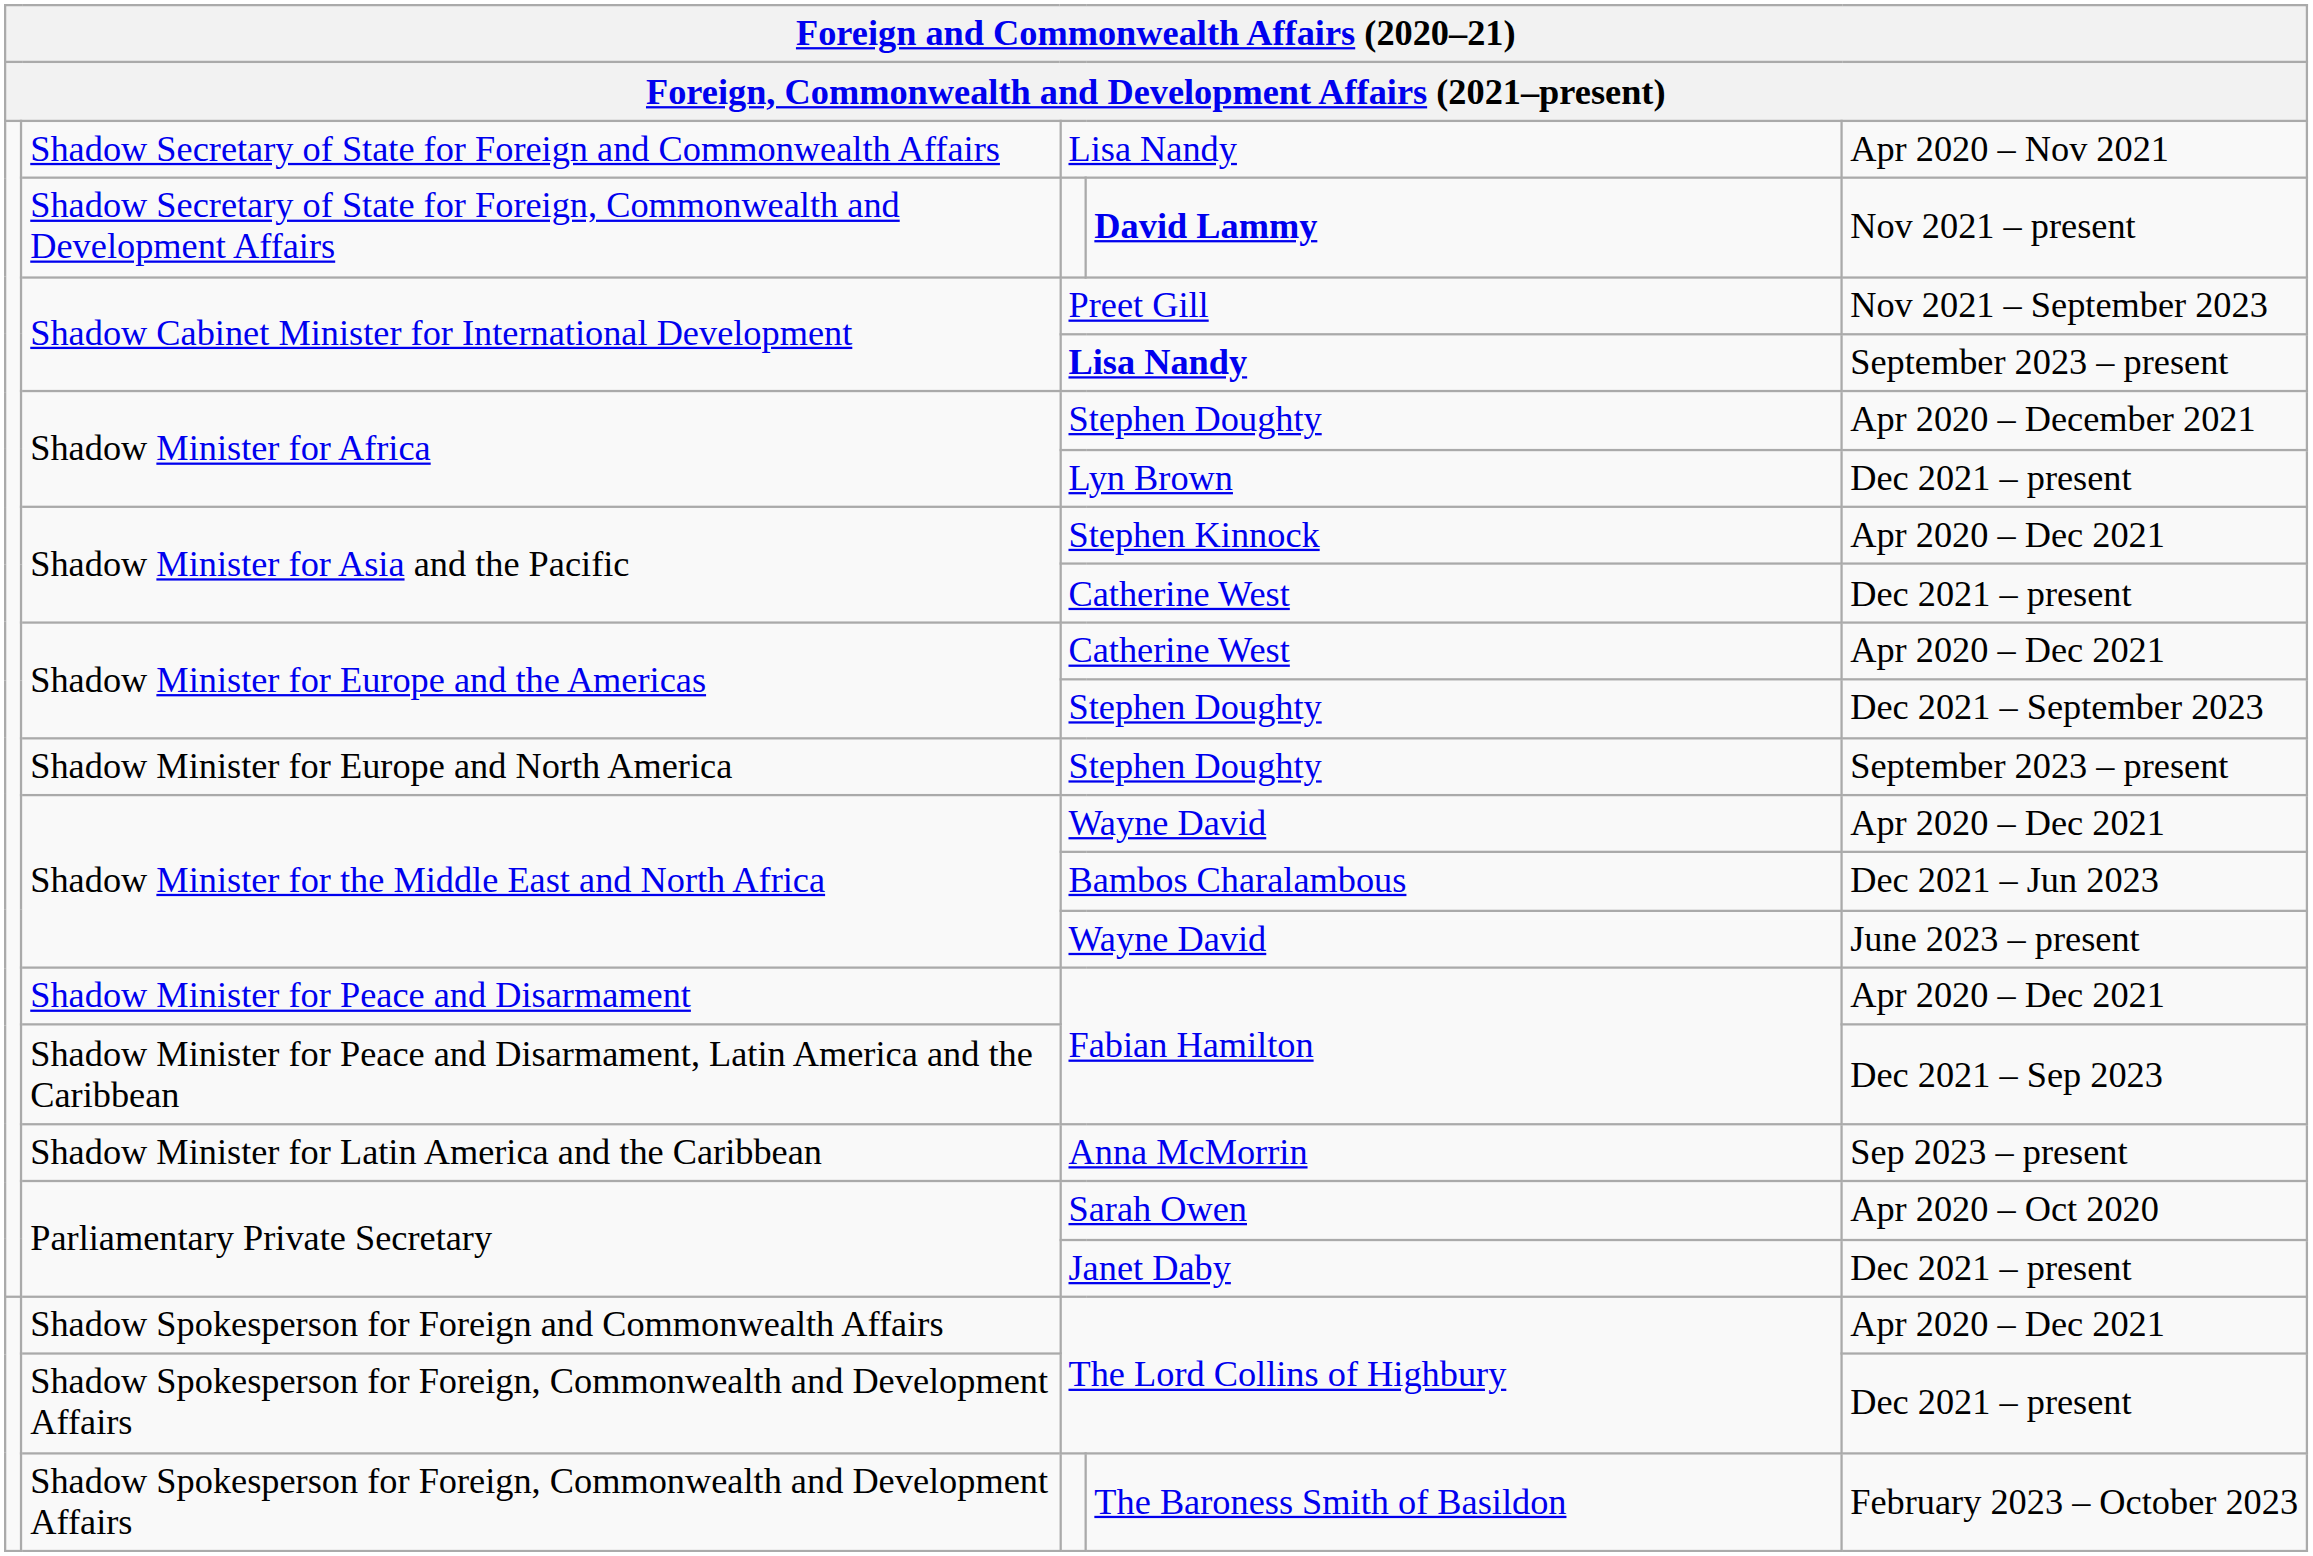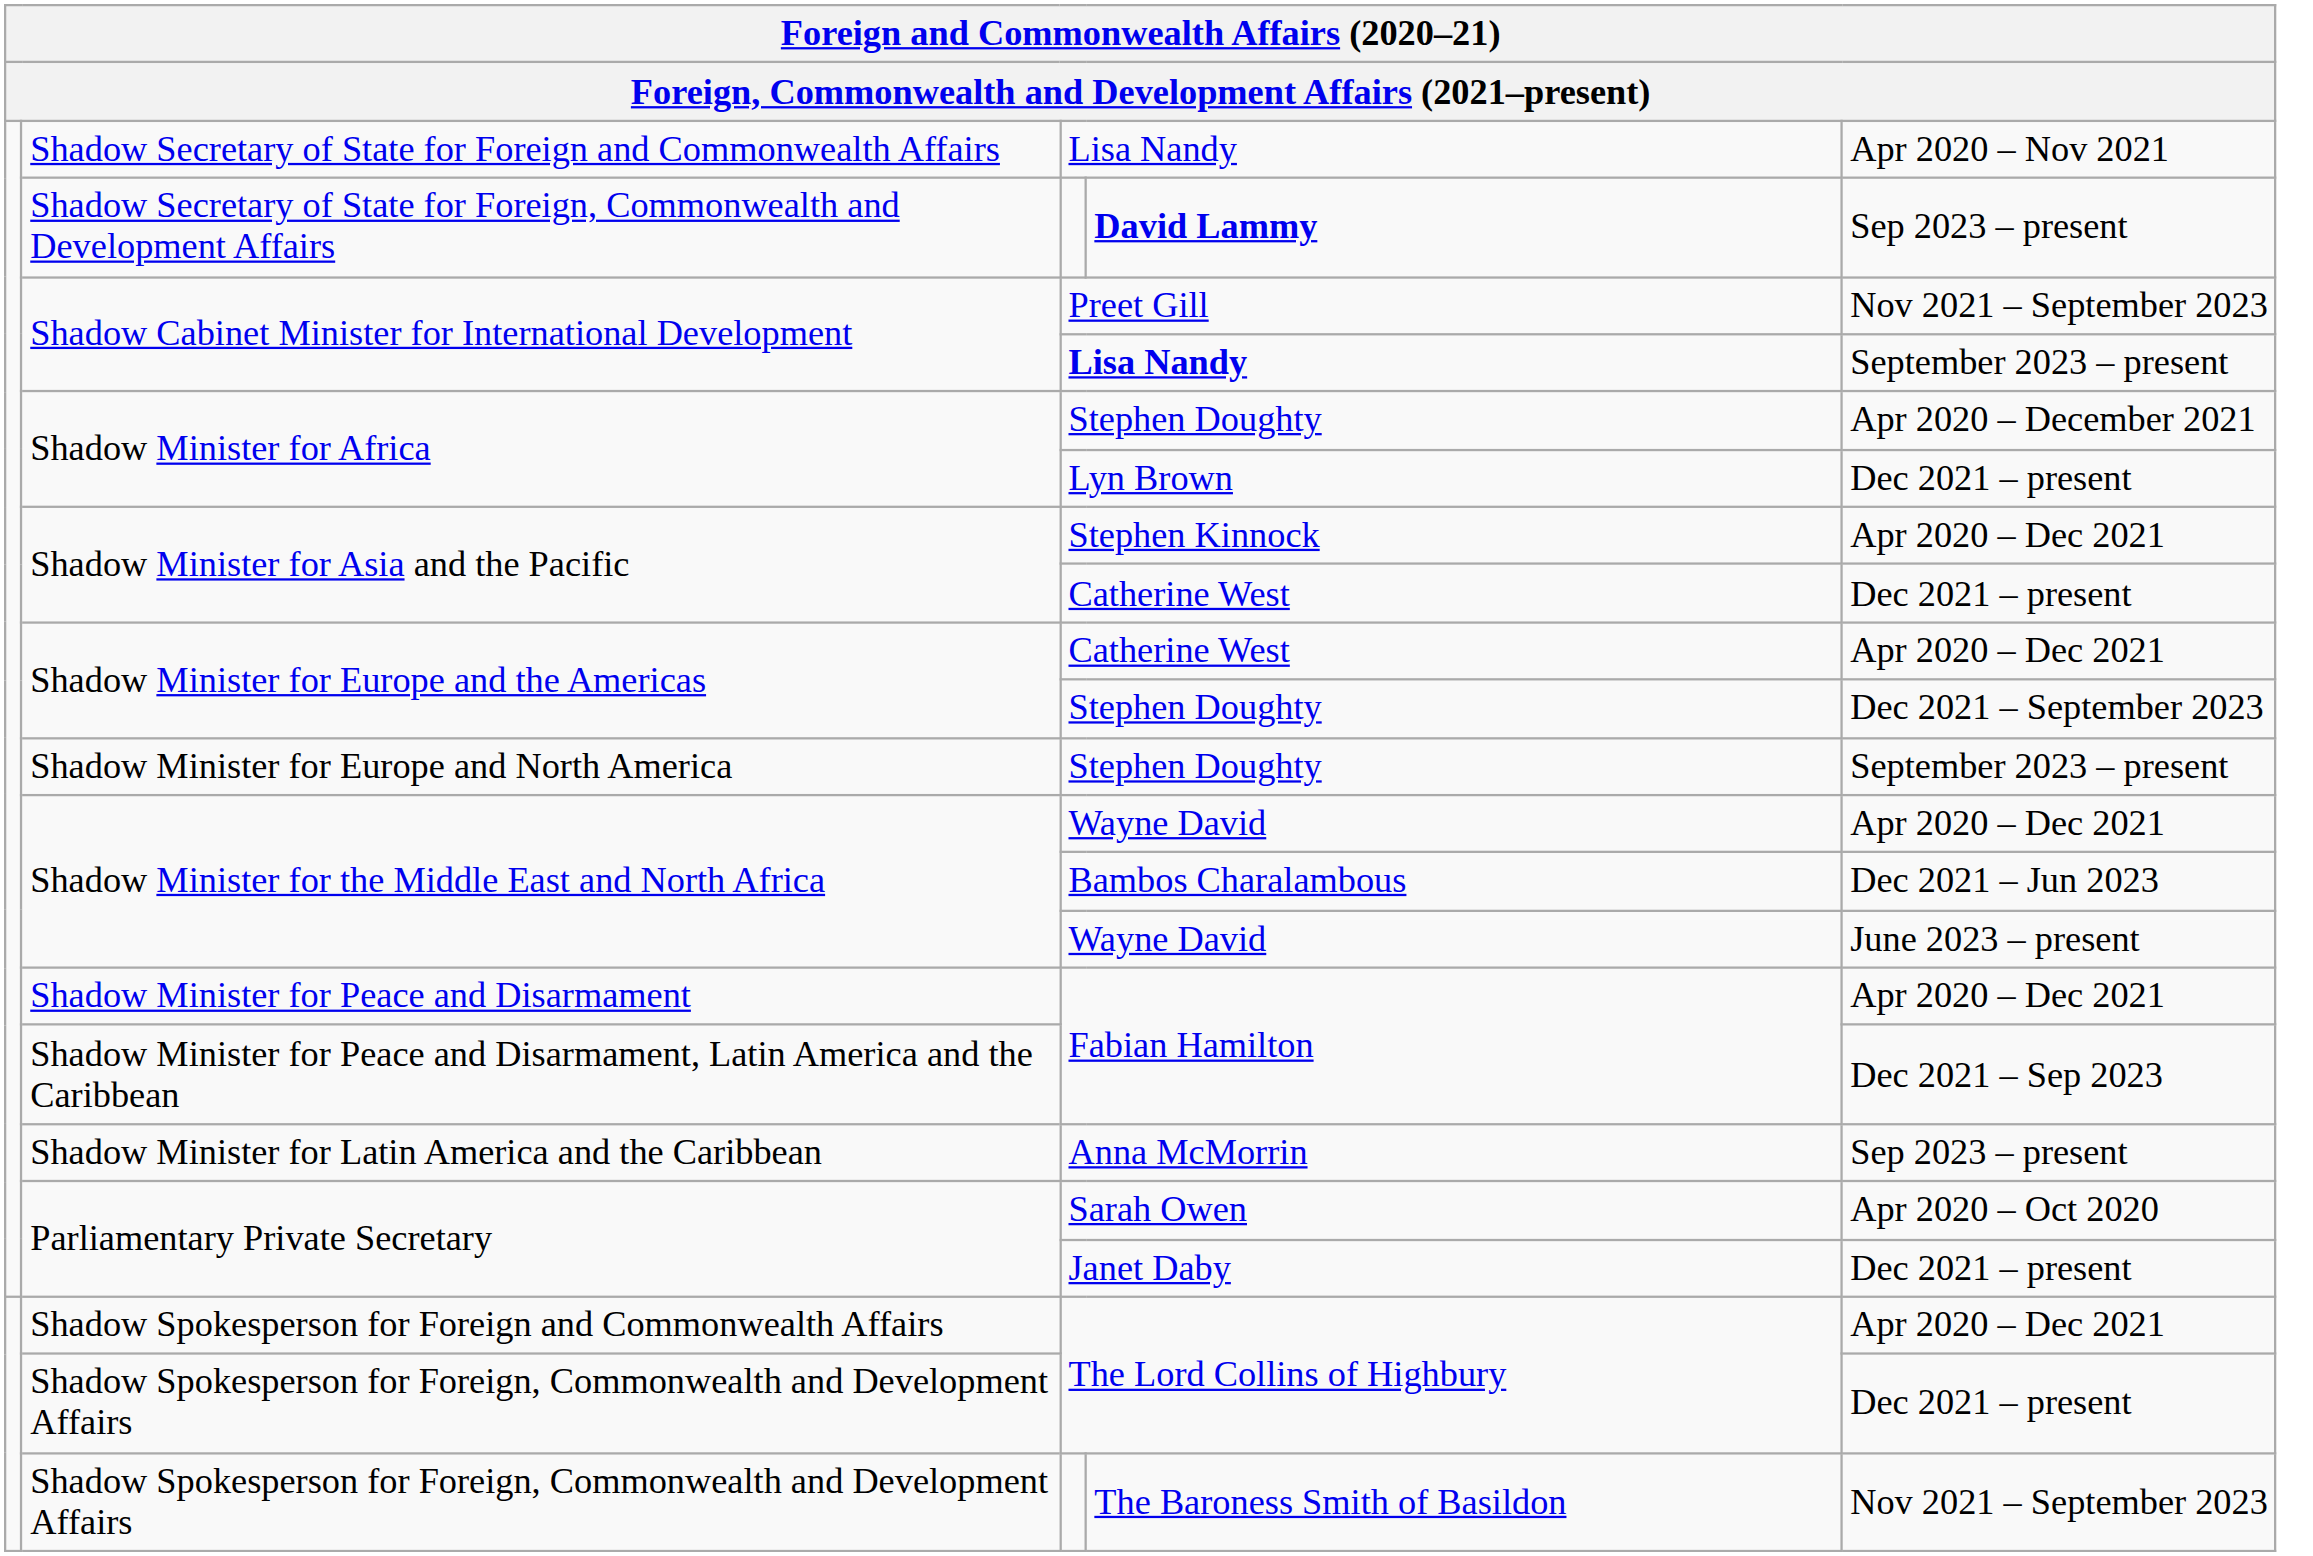(1993, 226) Nov 2021 – present -> (1989, 226) Sep 2023 – present
(2074, 1501) February 2023 – October 2023 -> (2059, 1501) Nov 2021 – September 2023
